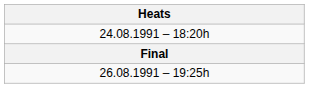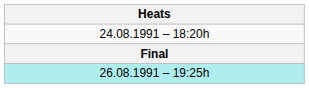(154, 73) no background -> (154, 73) paleturquoise background
